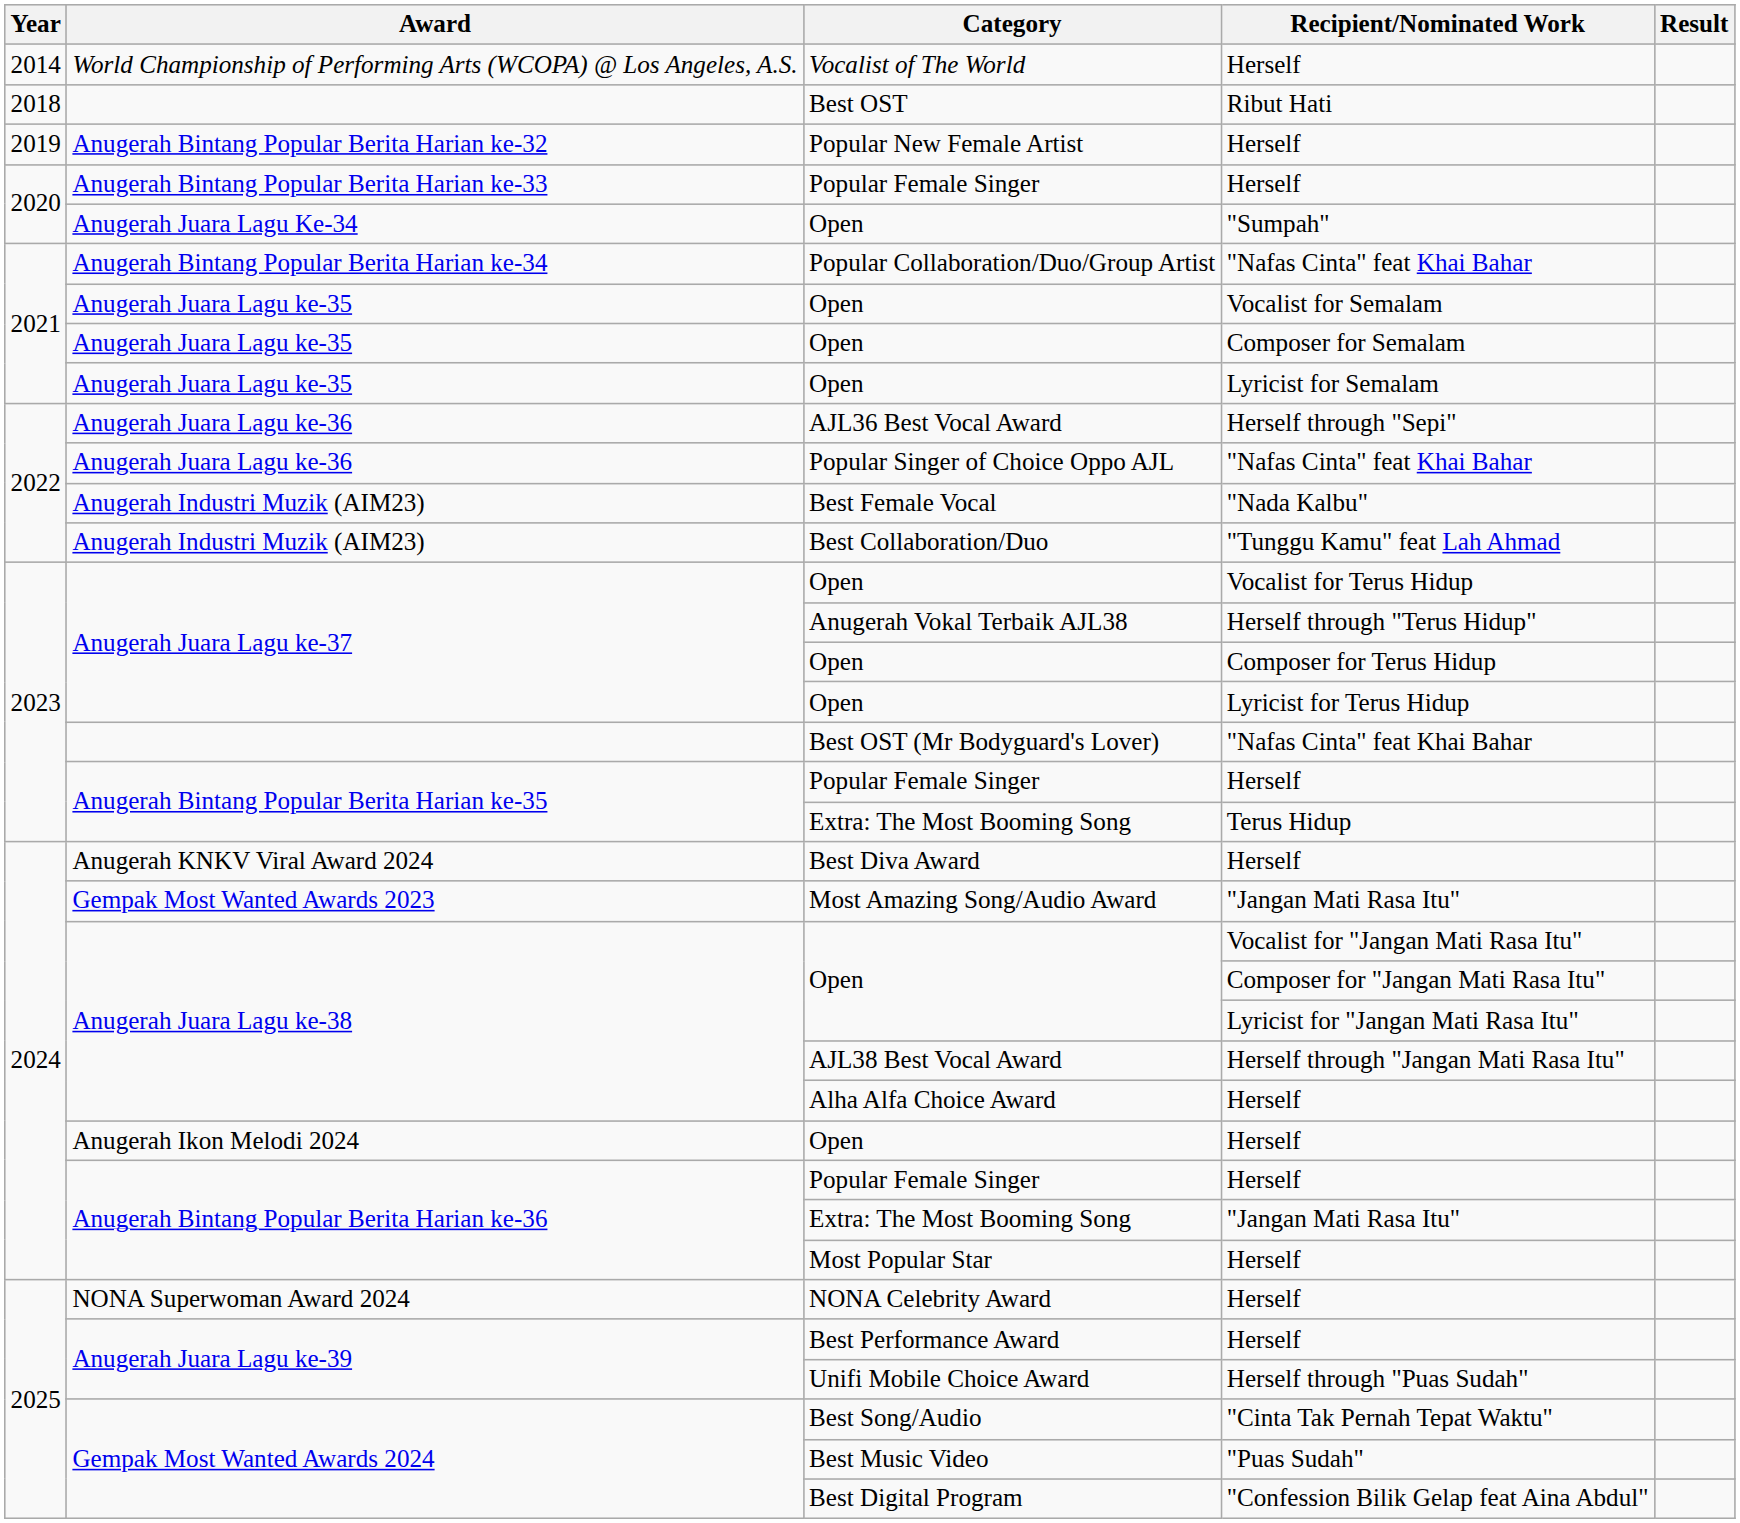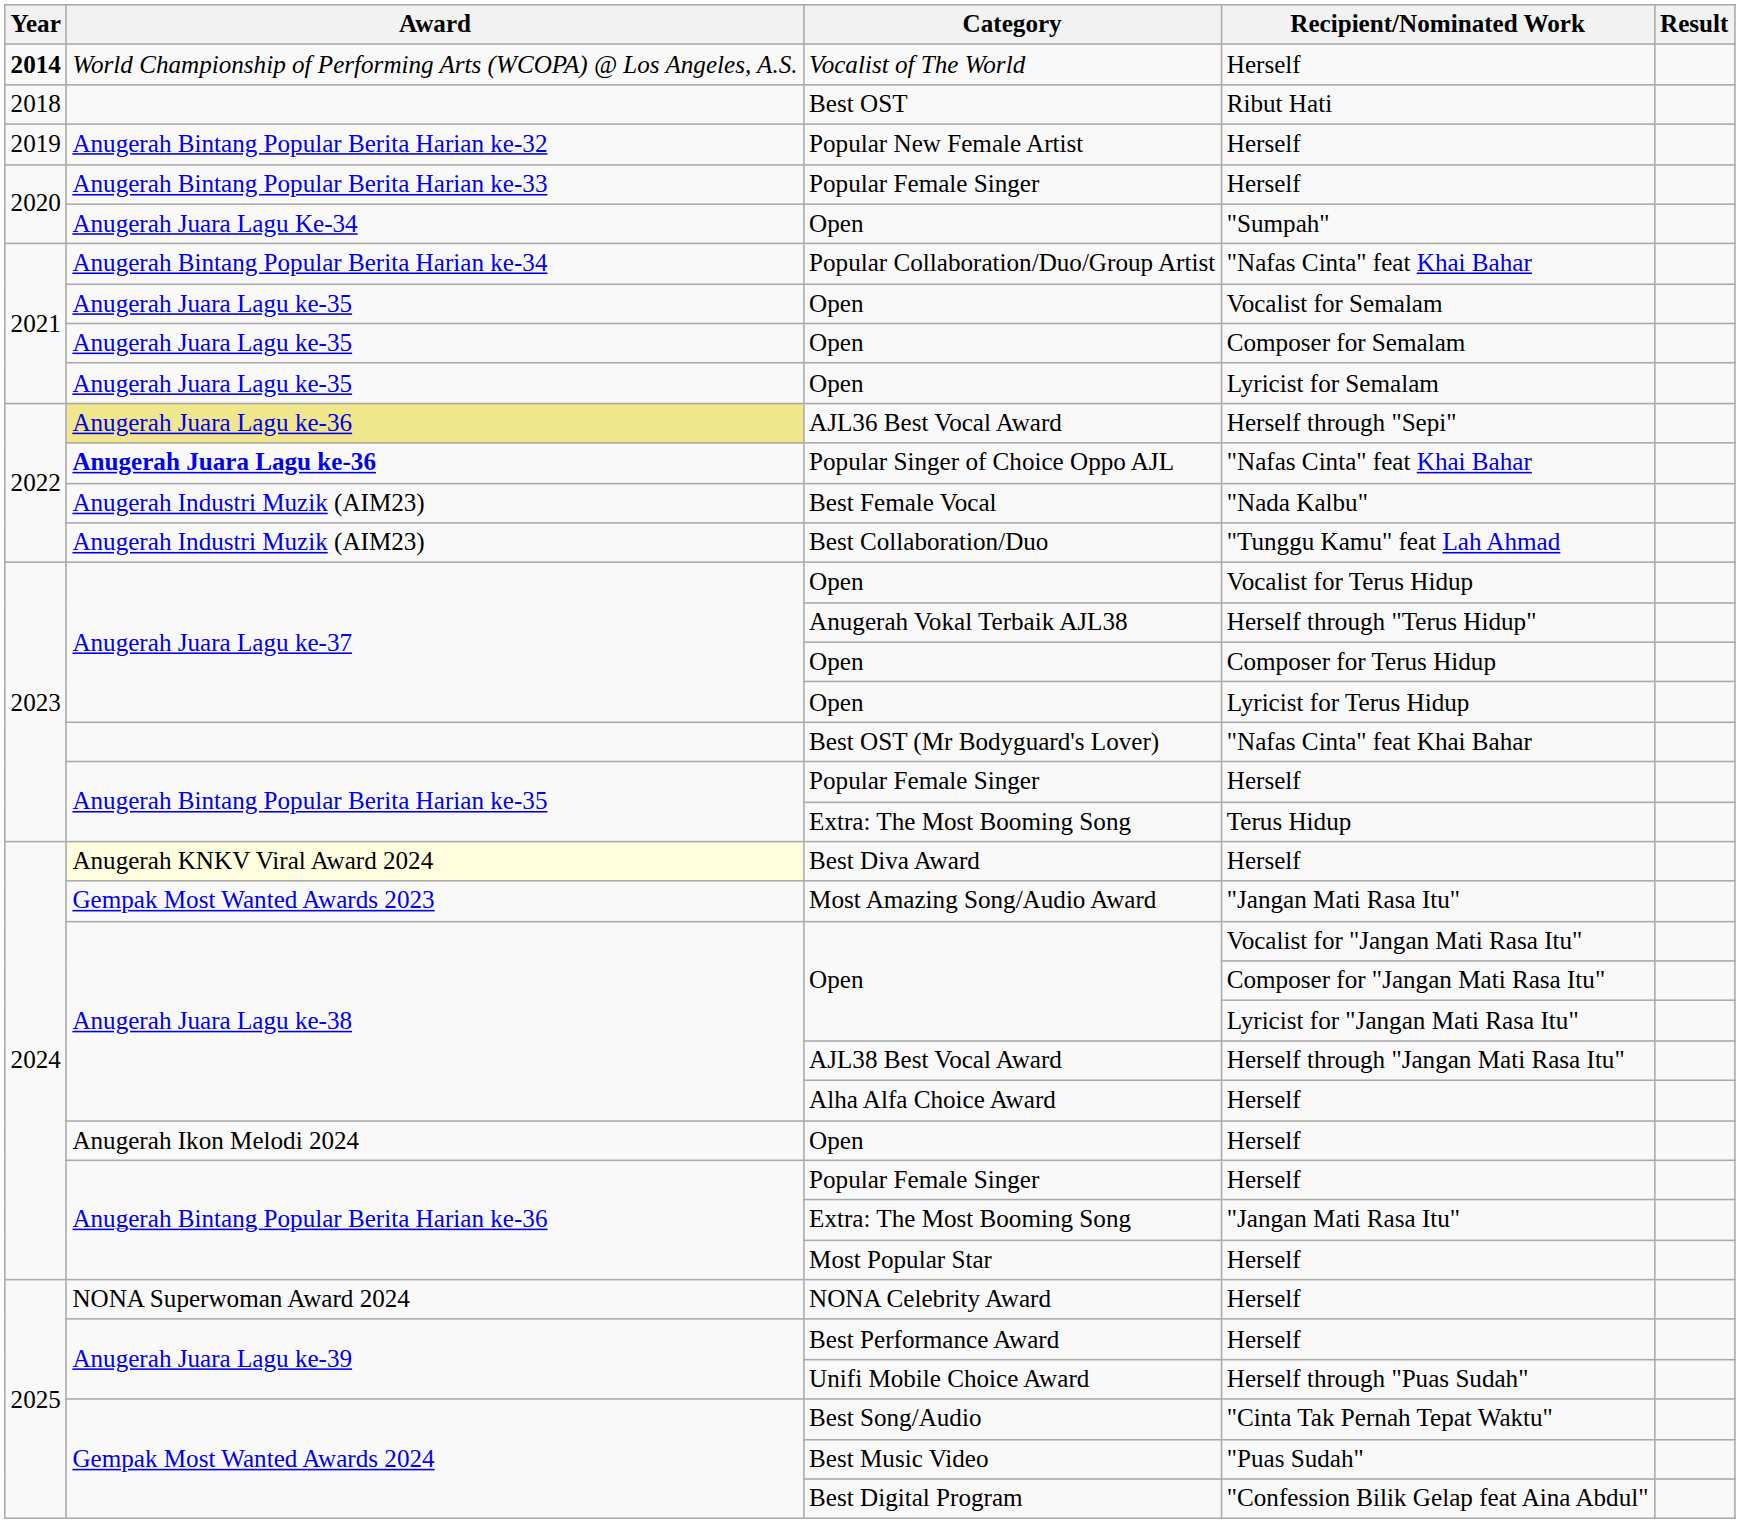(36, 64) normal -> (36, 64) bold
(212, 422) no background -> (212, 422) khaki background
(212, 462) normal -> (224, 462) bold
(253, 861) no background -> (253, 861) lightyellow background
